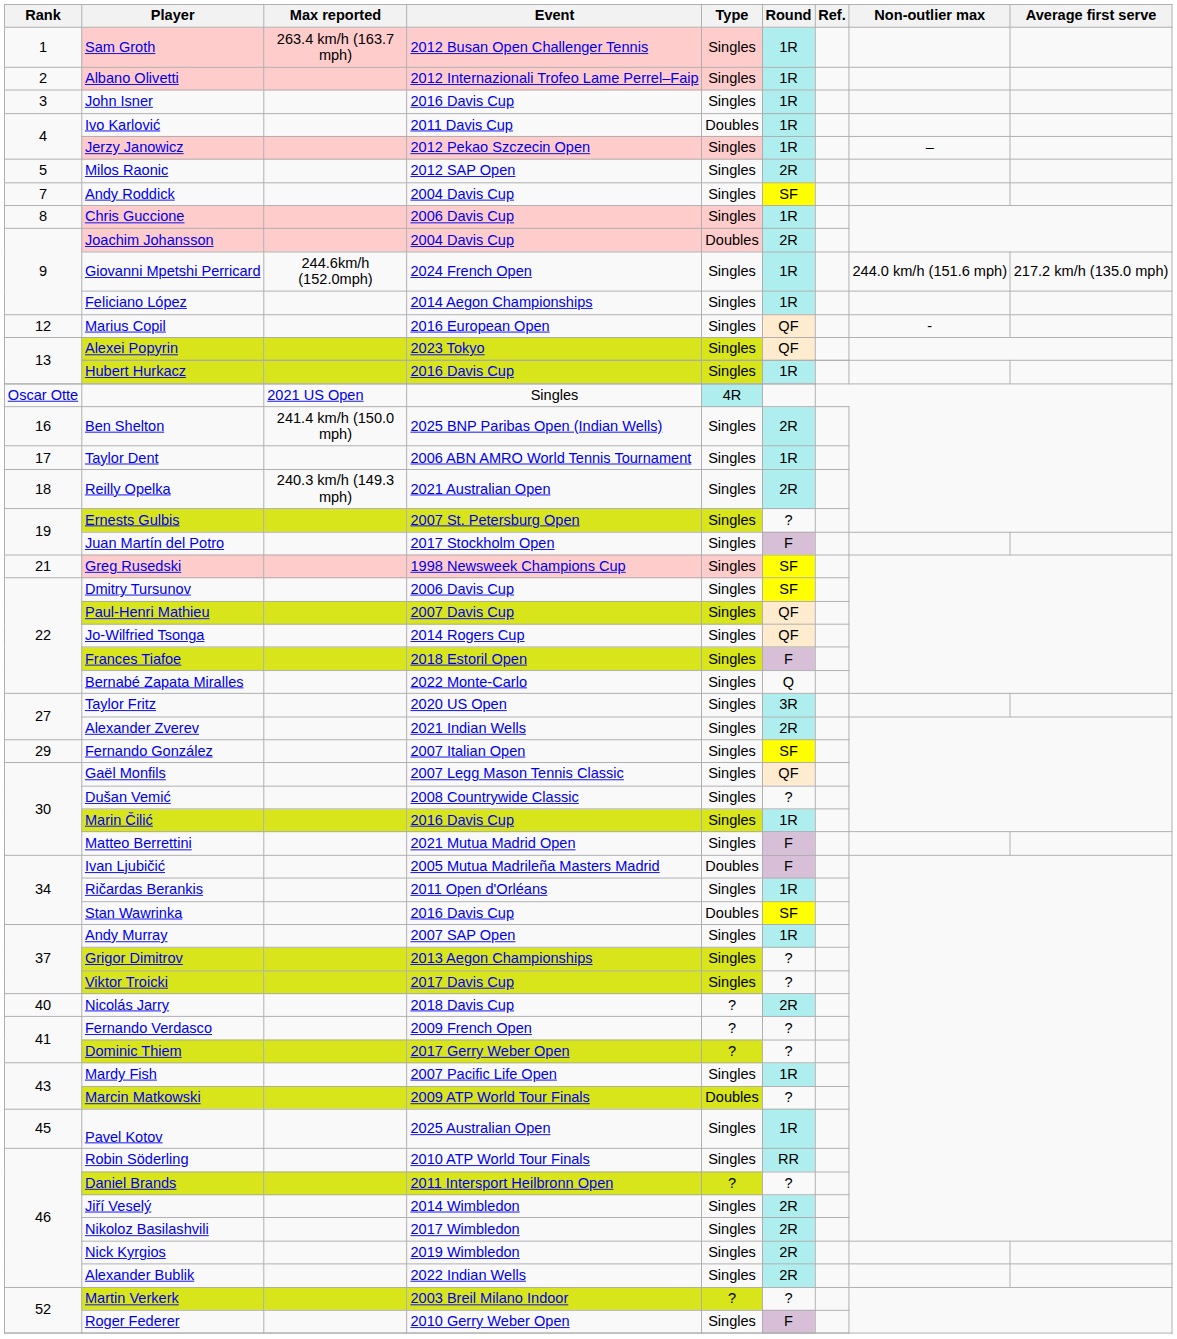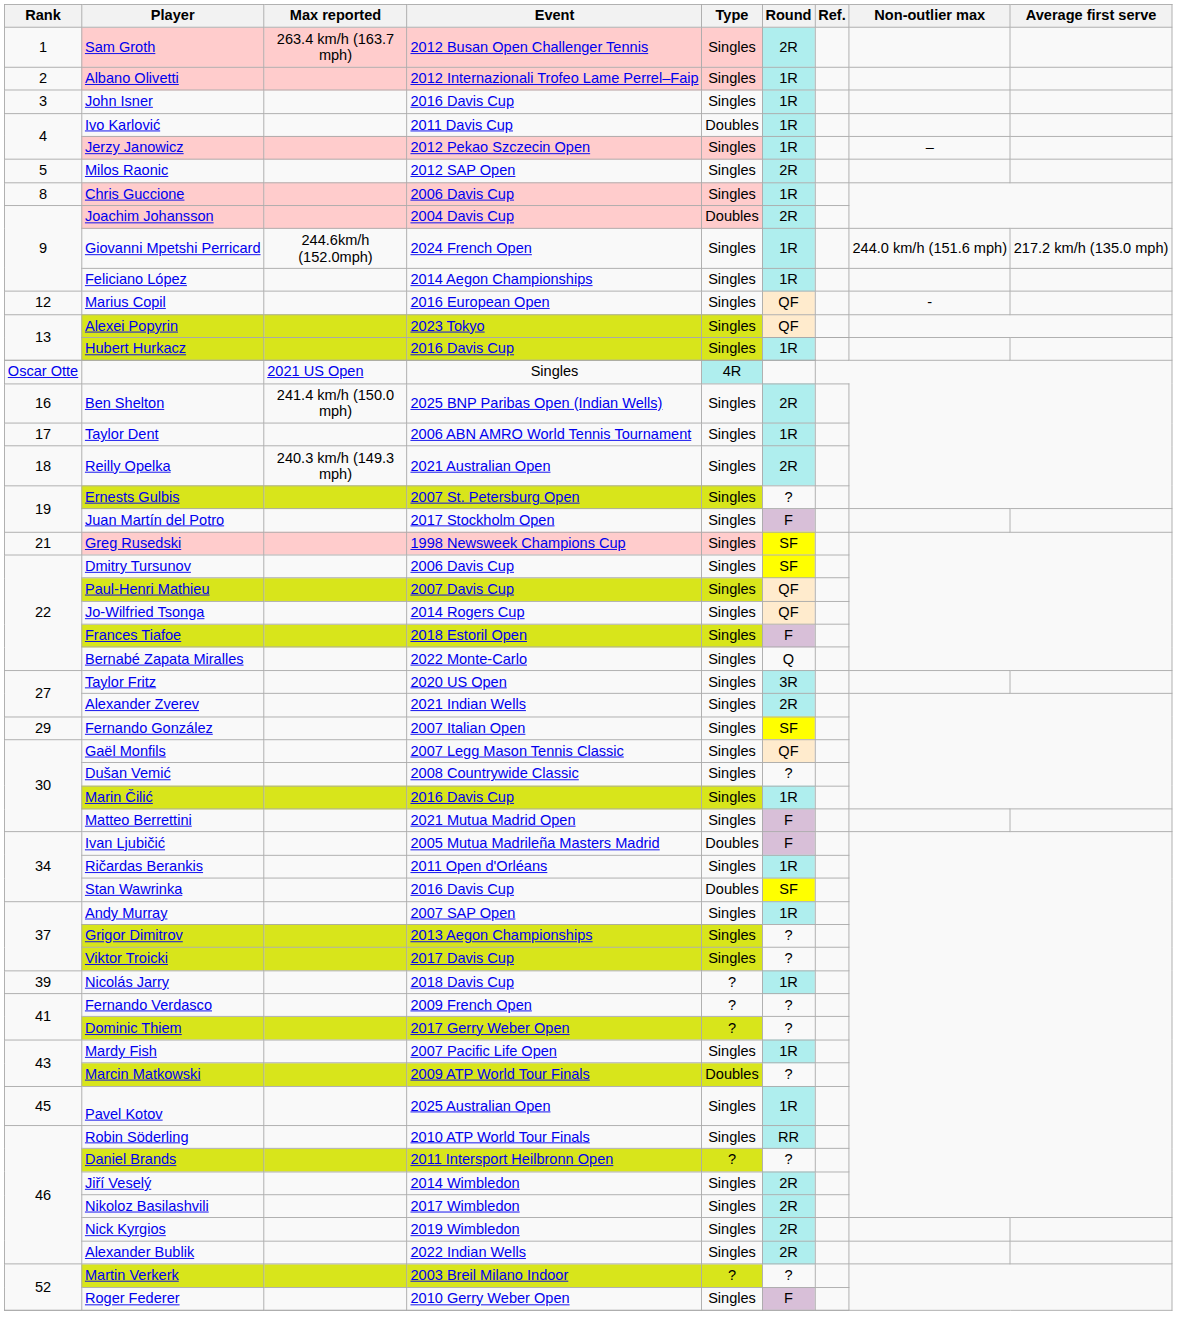(788, 47) 1R -> (788, 47) 2R
- row: (130, 194)
(43, 1005) 40 -> (43, 982) 39
(788, 1005) 2R -> (788, 982) 1R
